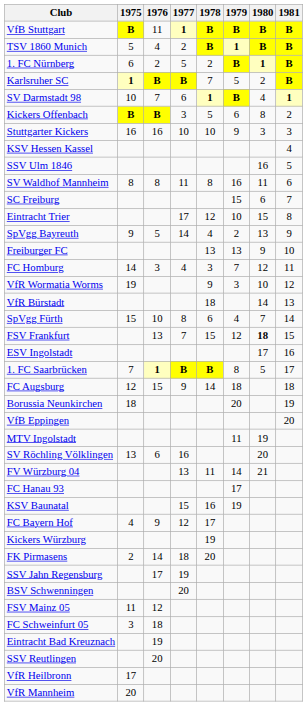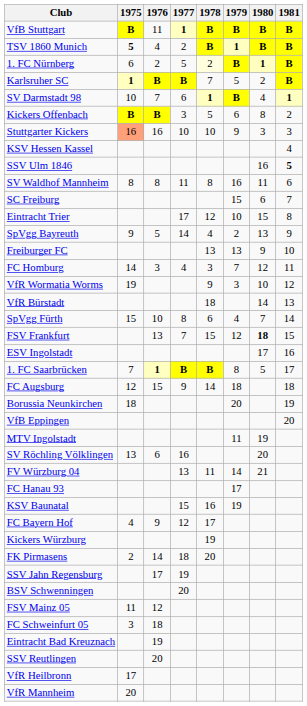(131, 47) normal -> (131, 47) bold
(210, 64) no background -> (210, 64) lightyellow background
(131, 132) no background -> (131, 132) lightsalmon background
(289, 166) normal -> (289, 166) bold
